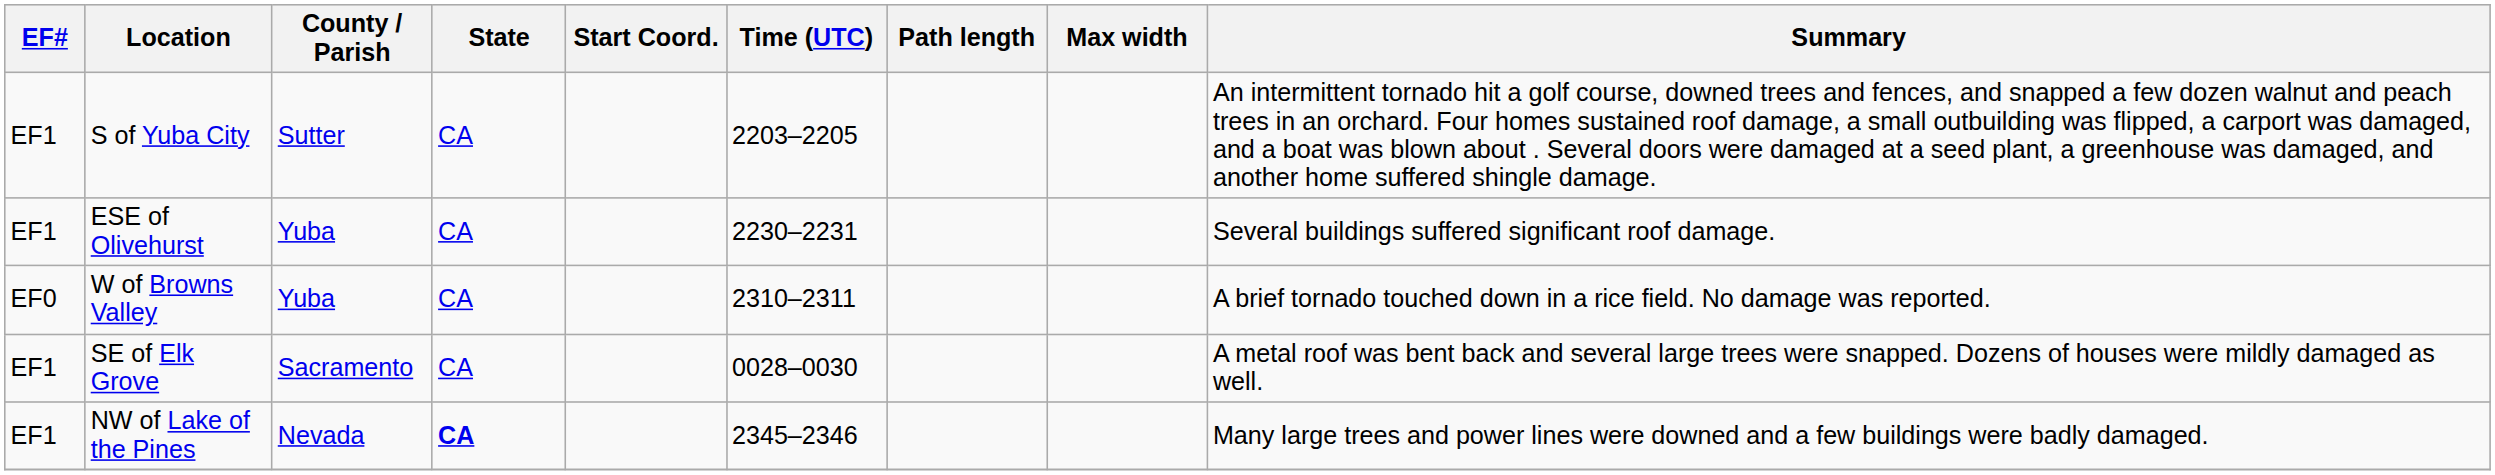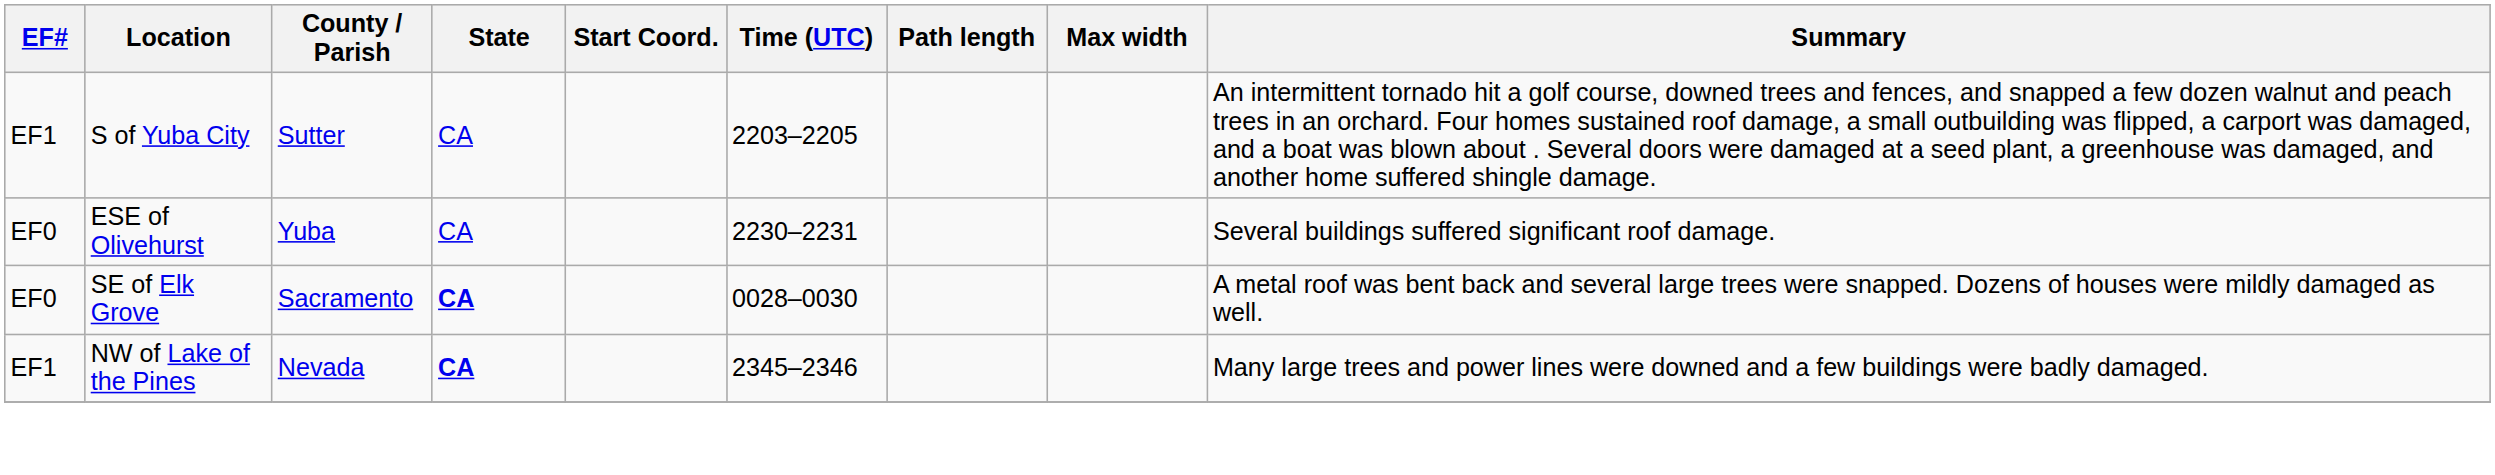(34, 231) EF1 -> (34, 231) EF0
- row: (162, 299)
(34, 367) EF1 -> (34, 299) EF0
(456, 367) normal -> (456, 299) bold
